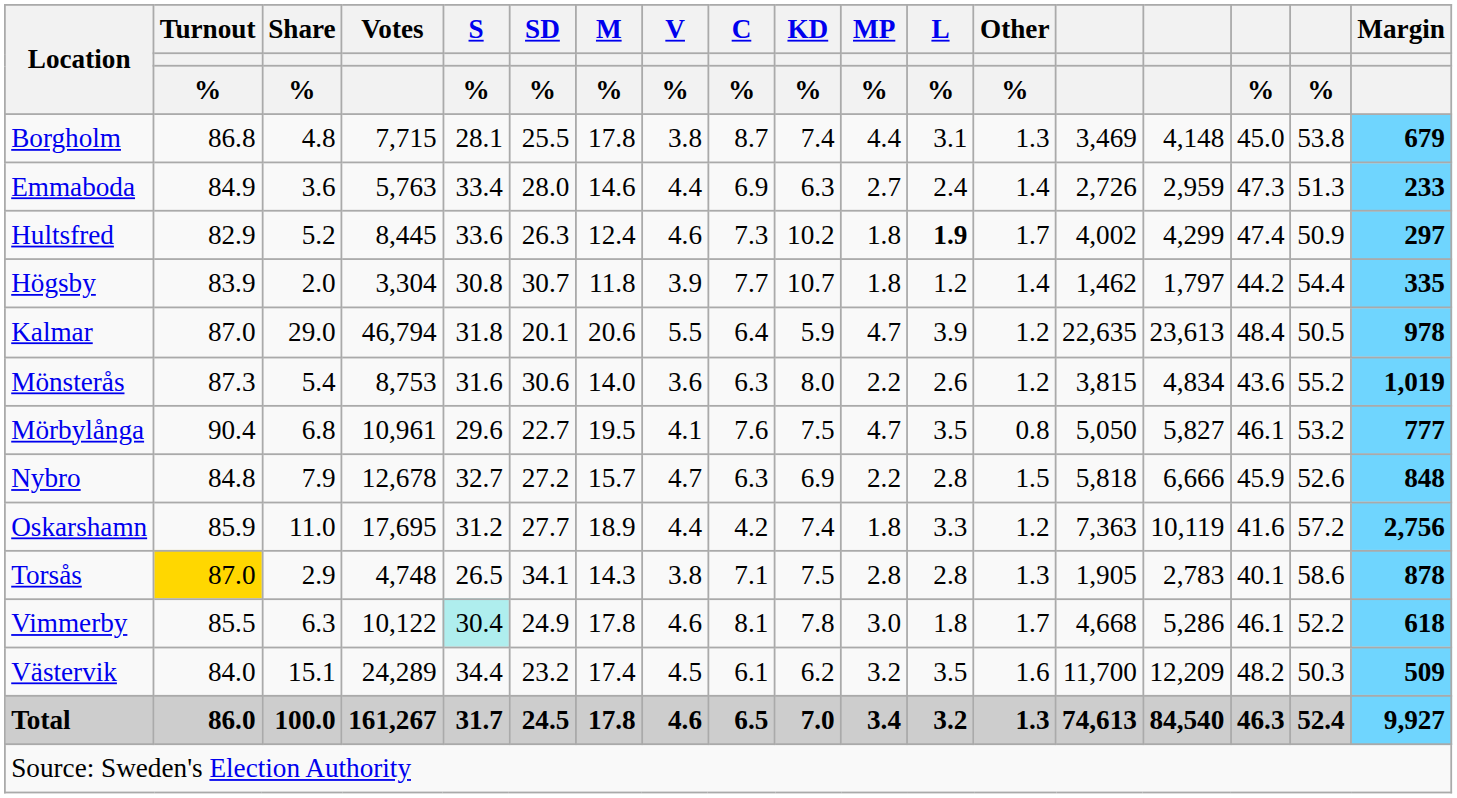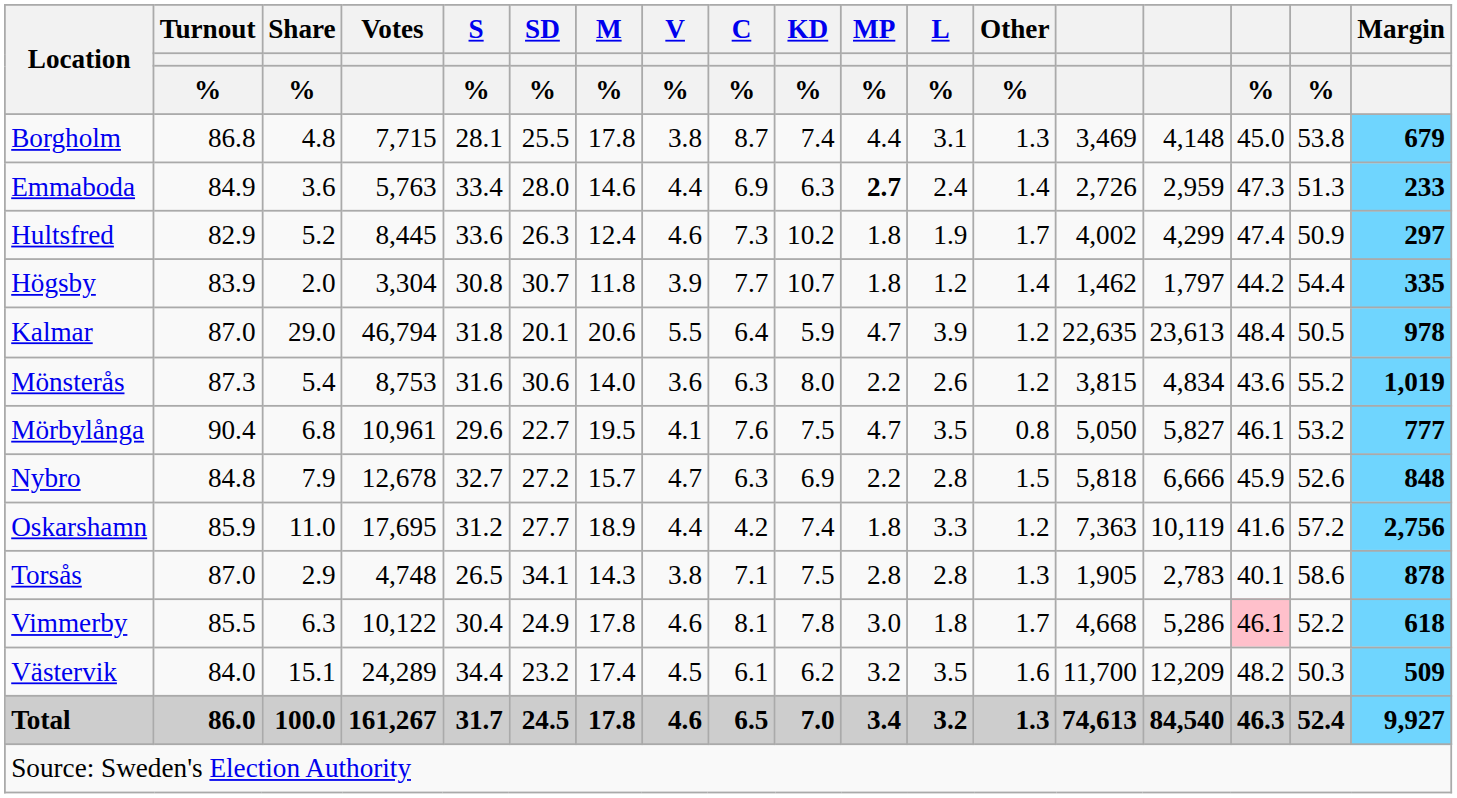(884, 186) normal -> (884, 186) bold
(950, 235) bold -> (950, 235) normal
(232, 574) gold background -> (232, 574) no background
(479, 622) paleturquoise background -> (479, 622) no background
(1261, 622) no background -> (1261, 622) pink background
